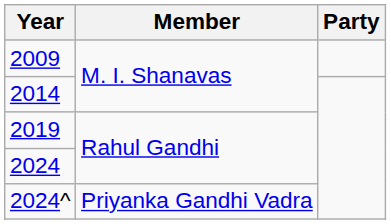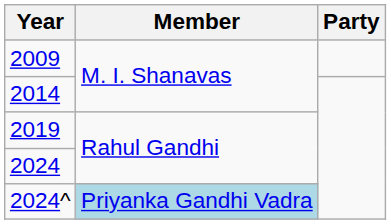(197, 201) no background -> (197, 201) lightblue background
